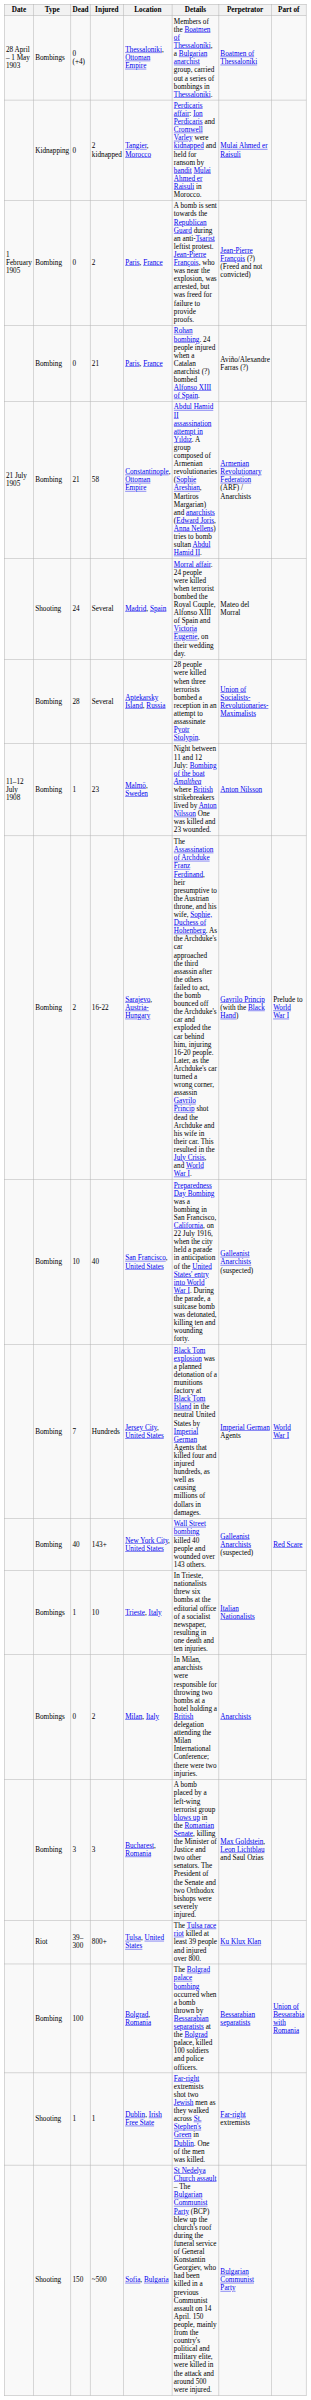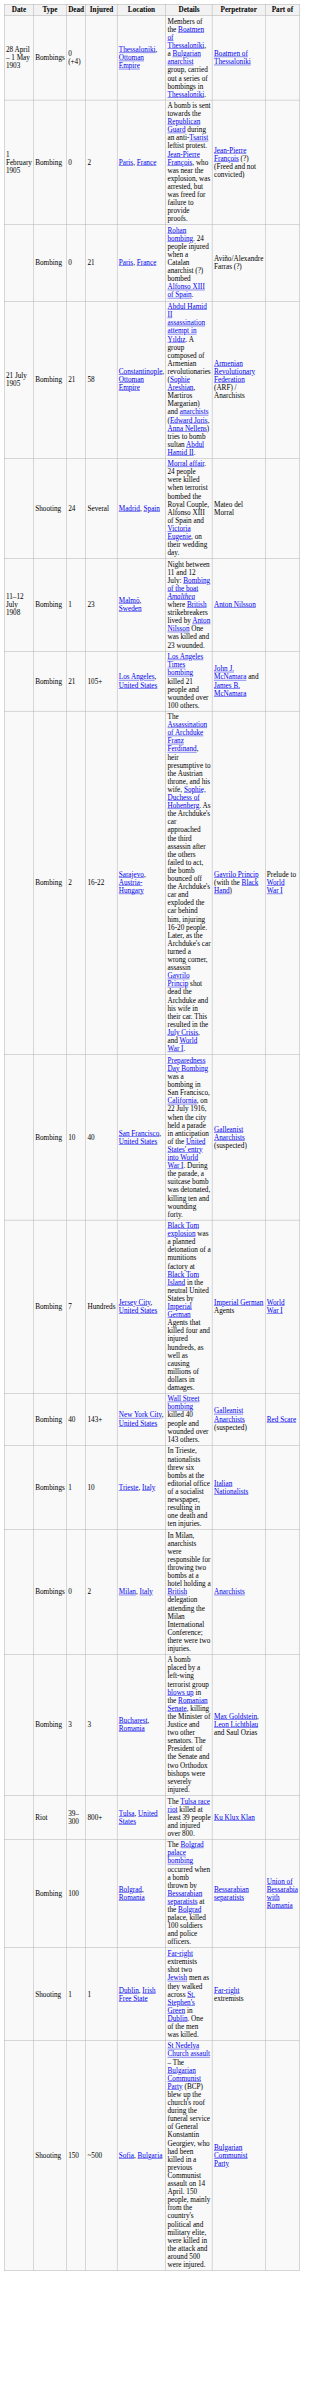- row: (74, 150)
- row: (76, 701)
+ row: (72, 681)
